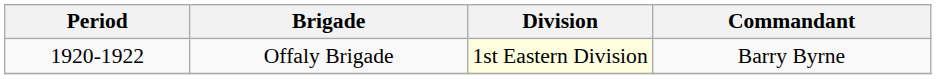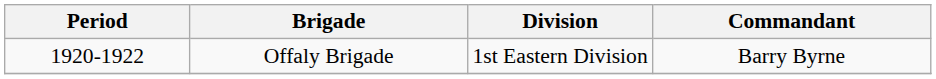(560, 55) lightyellow background -> (560, 55) no background
